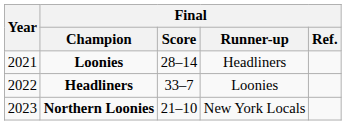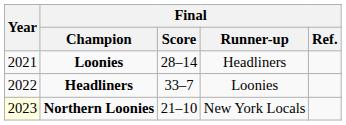(22, 108) no background -> (22, 108) lightyellow background
